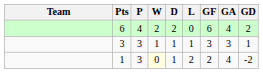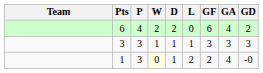(248, 44) 1 -> (248, 44) 3
(248, 60) -2 -> (248, 60) -0
